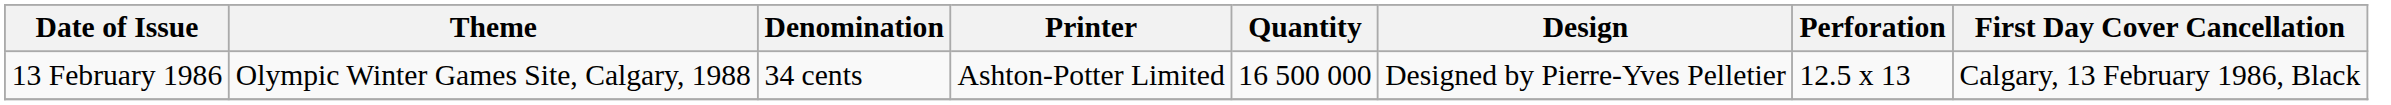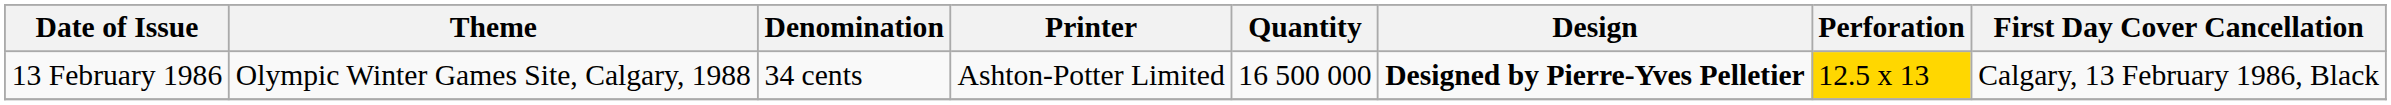(1586, 74) normal -> (1595, 74) bold
(1855, 74) no background -> (1874, 74) gold background
